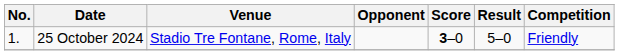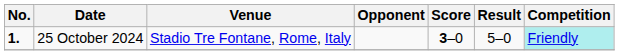(14, 38) normal -> (14, 38) bold
(553, 38) no background -> (553, 38) paleturquoise background
